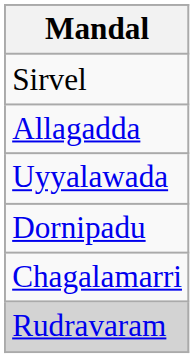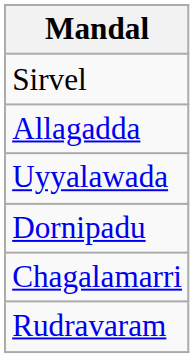(89, 326) lightgrey background -> (89, 326) no background
